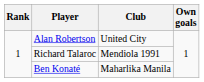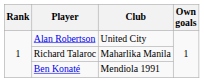(130, 54) Mendiola 1991 -> (136, 54) Maharlika Manila
(136, 69) Maharlika Manila -> (130, 69) Mendiola 1991
